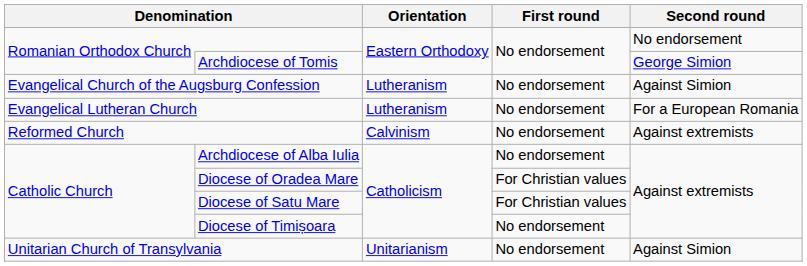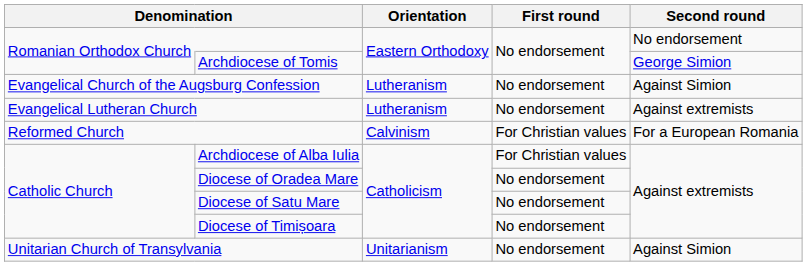(716, 109) For a European Romania -> (693, 109) Against extremists
(550, 132) No endorsement -> (561, 132) For Christian values
(693, 132) Against extremists -> (716, 132) For a European Romania
(550, 156) No endorsement -> (561, 156) For Christian values
(561, 179) For Christian values -> (550, 179) No endorsement
(561, 202) For Christian values -> (550, 202) No endorsement
